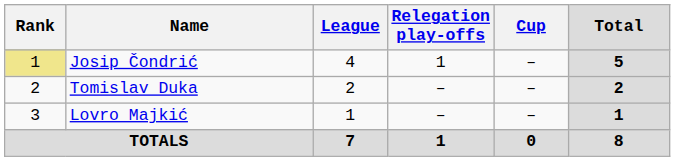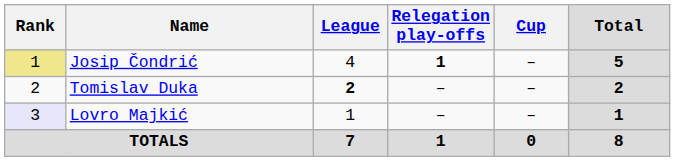(441, 63) normal -> (441, 63) bold
(350, 90) normal -> (350, 90) bold
(35, 116) no background -> (35, 116) lavender background
